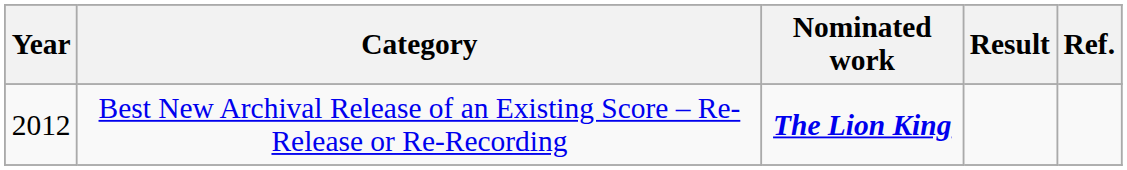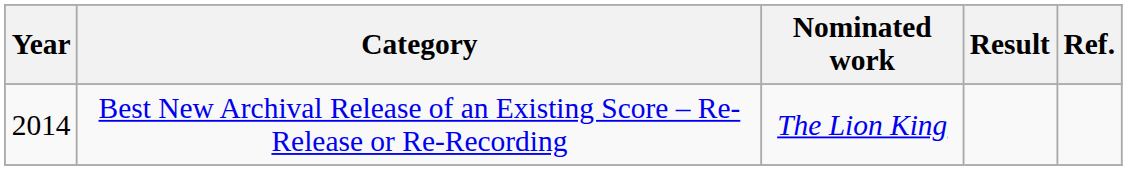(41, 124) 2012 -> (41, 124) 2014
(862, 124) bold -> (862, 124) normal
